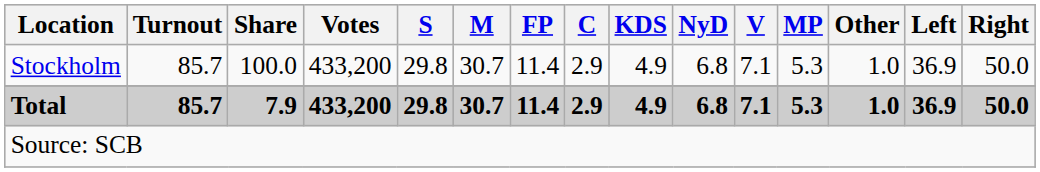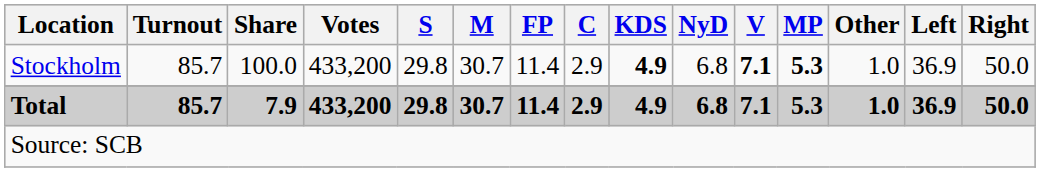(651, 65) normal -> (651, 65) bold
(756, 65) normal -> (756, 65) bold
(807, 65) normal -> (807, 65) bold
